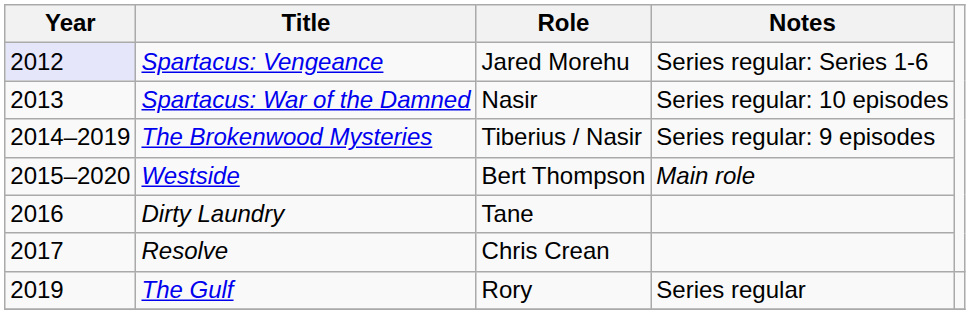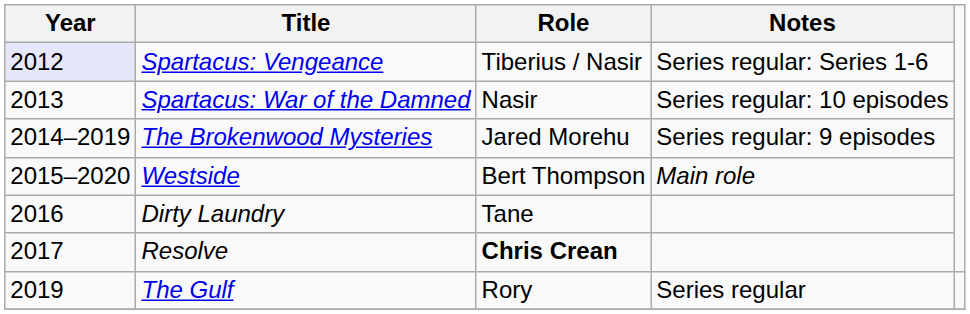(556, 61) Jared Morehu -> (562, 61) Tiberius / Nasir
(562, 137) Tiberius / Nasir -> (556, 137) Jared Morehu
(546, 251) normal -> (550, 251) bold
